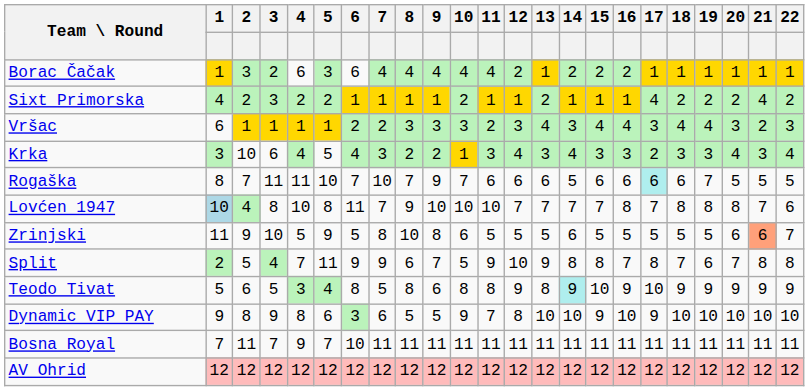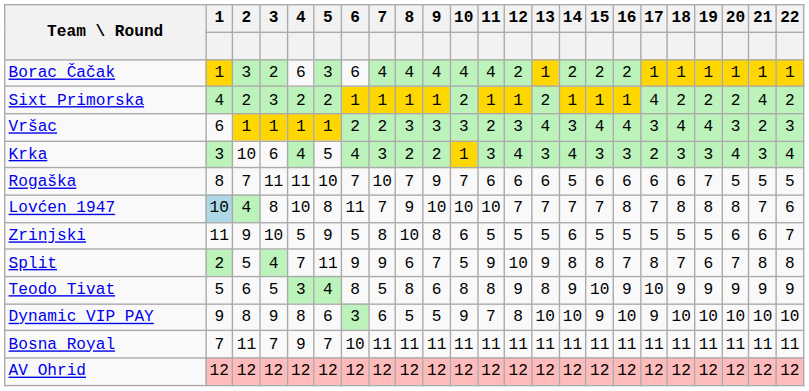(654, 181) paleturquoise background -> (654, 181) no background
(763, 235) lightsalmon background -> (763, 235) no background
(572, 290) paleturquoise background -> (572, 290) no background
